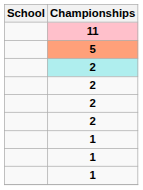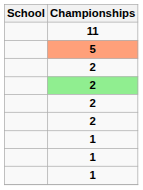(93, 31) pink background -> (93, 31) no background
(93, 67) paleturquoise background -> (93, 67) no background
(93, 85) no background -> (93, 85) lightgreen background
